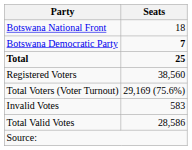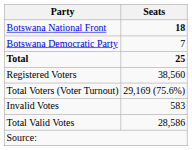(180, 28) normal -> (180, 28) bold
(183, 43) bold -> (183, 43) normal
